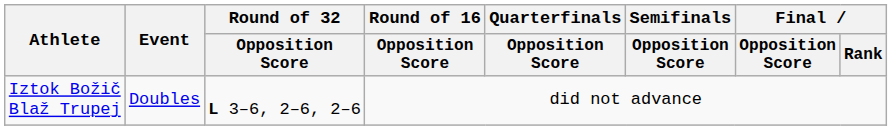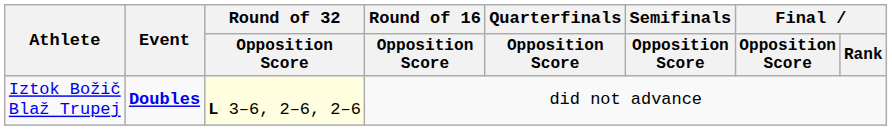(165, 100) normal -> (165, 100) bold
(285, 110) no background -> (285, 110) lightyellow background
